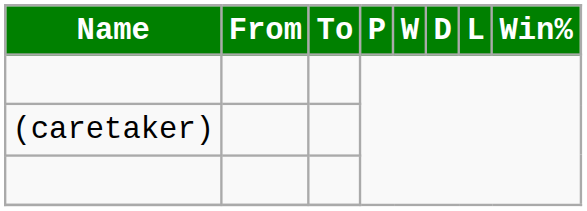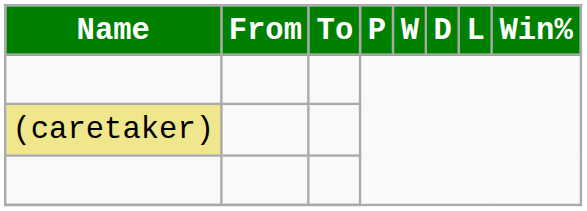(113, 130) no background -> (113, 130) khaki background
